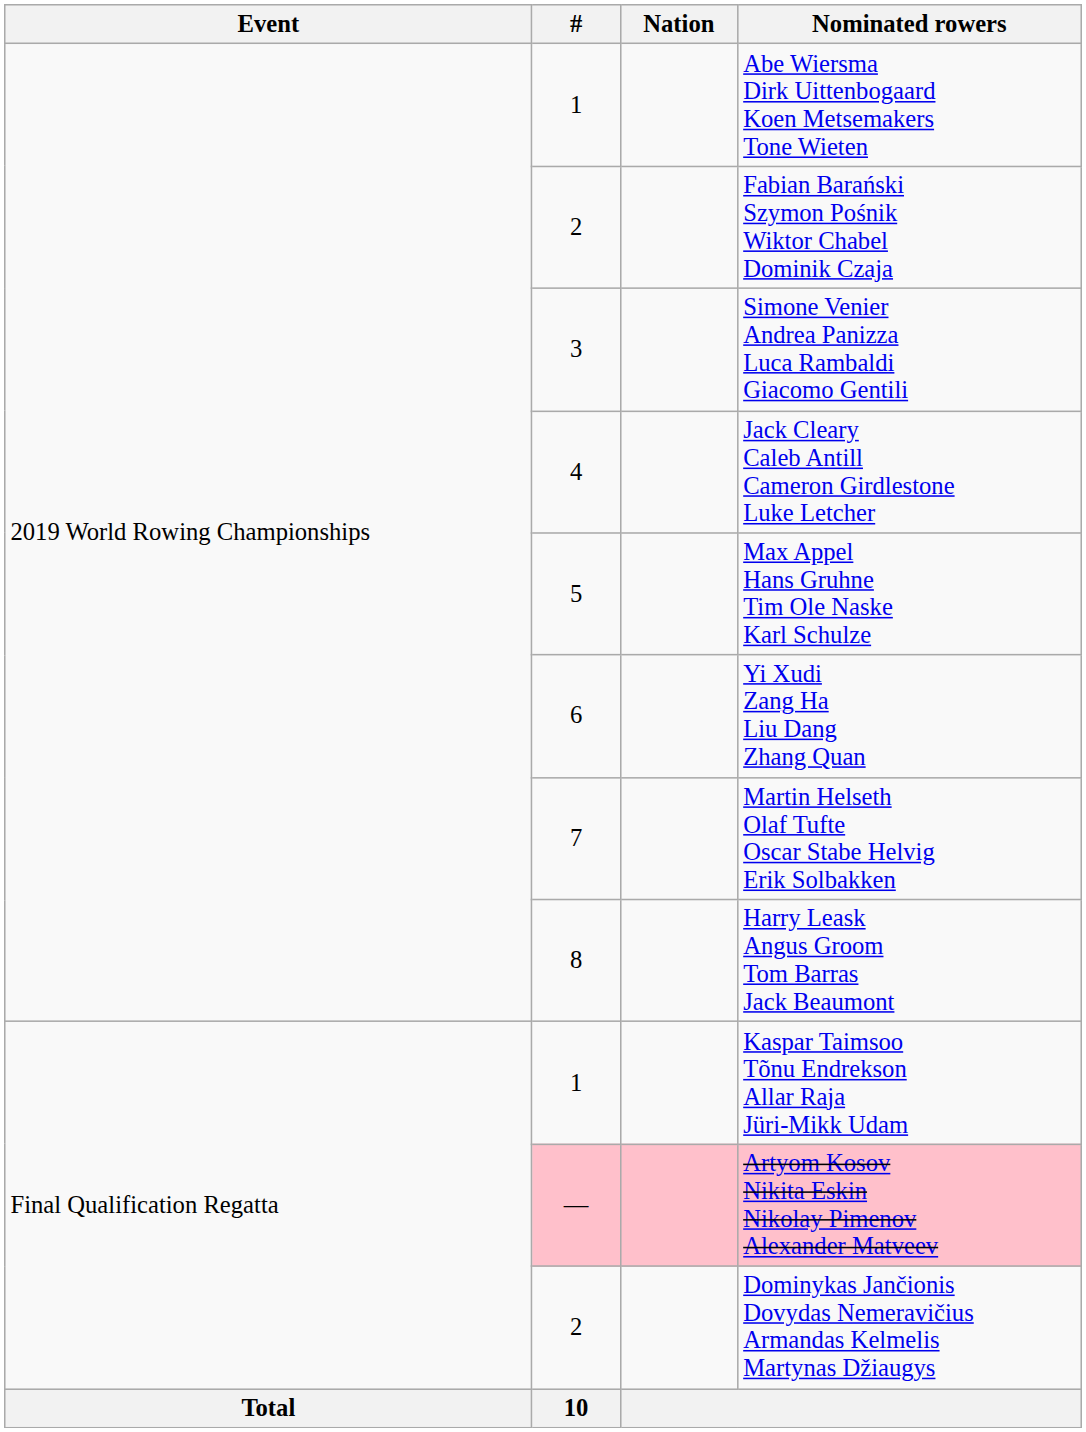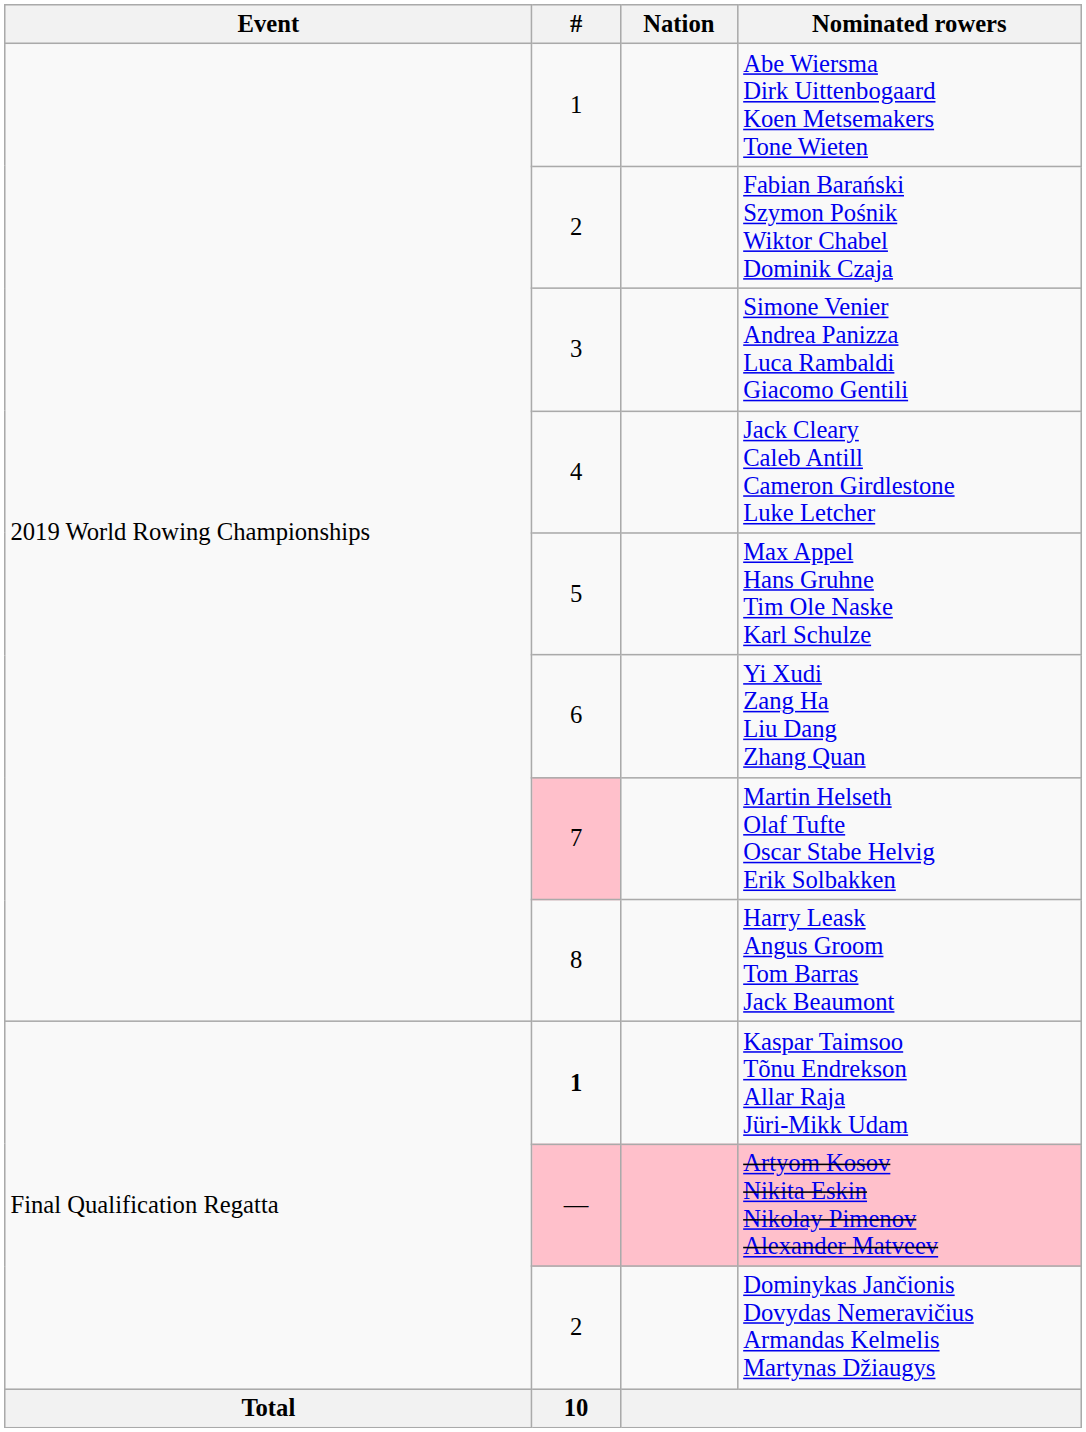(576, 838) no background -> (576, 838) pink background
(576, 1082) normal -> (576, 1082) bold
